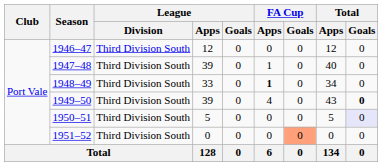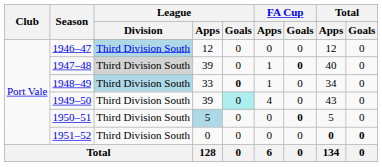(143, 48) no background -> (143, 48) lightblue background
(143, 65) no background -> (143, 65) lightgrey background
(300, 65) normal -> (300, 65) bold
(143, 83) no background -> (143, 83) lightblue background
(238, 83) normal -> (238, 83) bold
(269, 83) bold -> (269, 83) normal
(238, 100) no background -> (238, 100) paleturquoise background
(362, 100) bold -> (362, 100) normal
(207, 118) no background -> (207, 118) lightblue background
(300, 118) normal -> (300, 118) bold
(362, 118) lavender background -> (362, 118) no background
(300, 135) lightsalmon background -> (300, 135) no background
(331, 135) normal -> (331, 135) bold
(362, 135) normal -> (362, 135) bold
